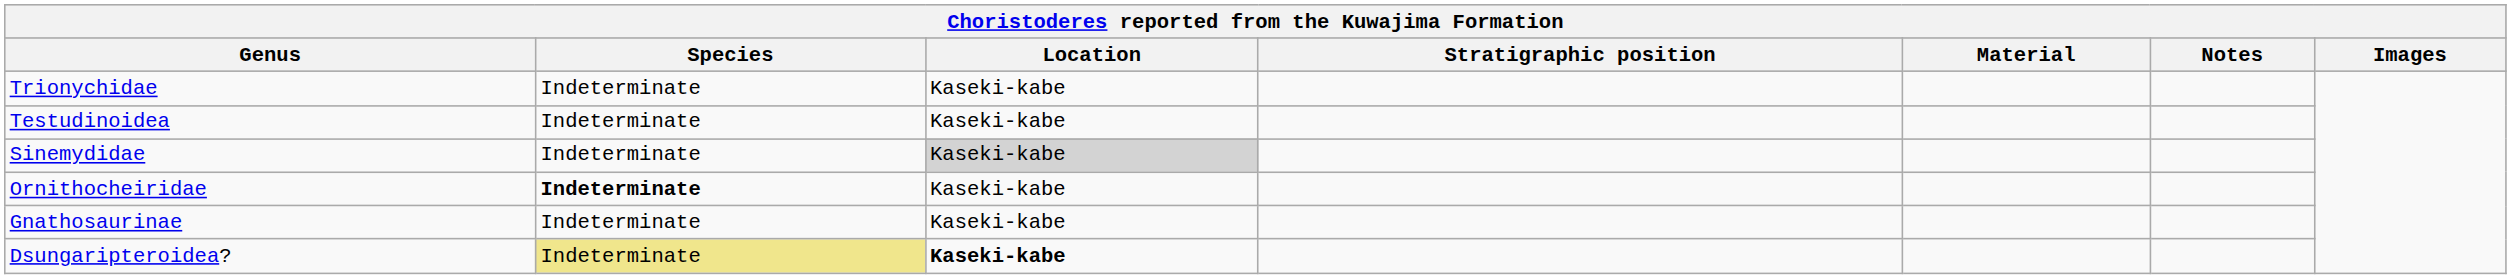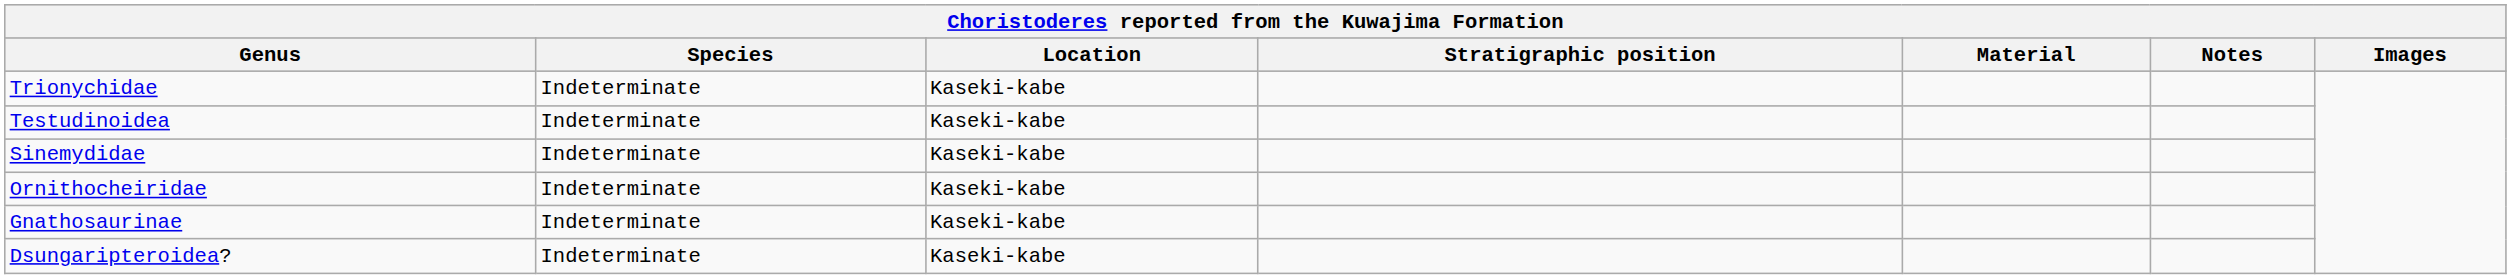(998, 155) lightgrey background -> (998, 155) no background
(621, 189) bold -> (621, 189) normal
(621, 256) khaki background -> (621, 256) no background
(998, 256) bold -> (998, 256) normal
